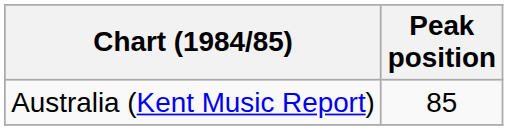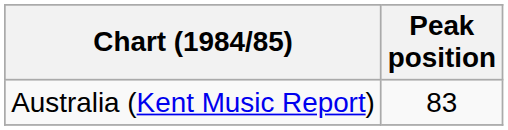(442, 102) 85 -> (442, 102) 83
